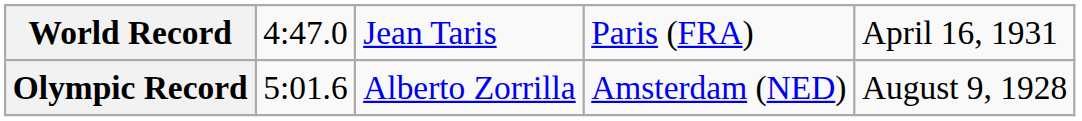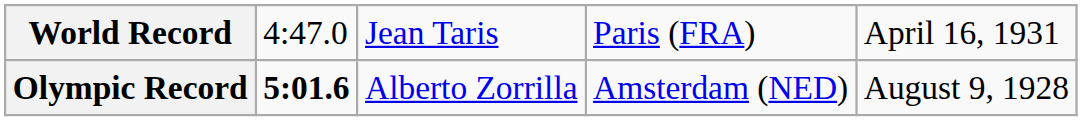(305, 87) normal -> (306, 87) bold
